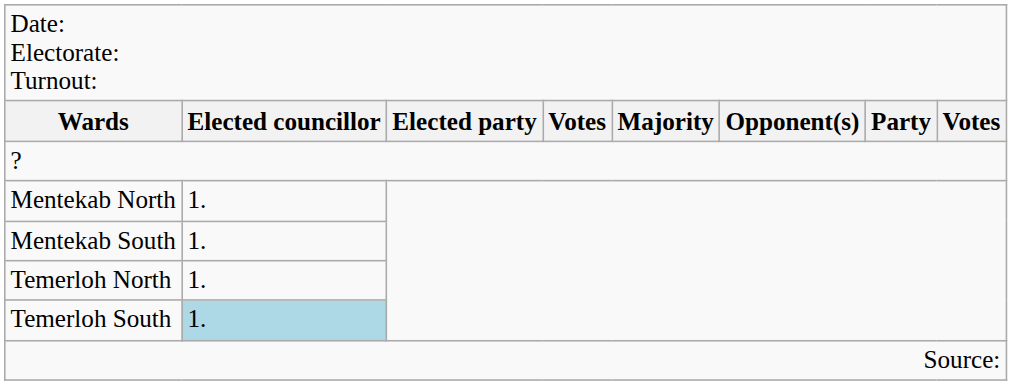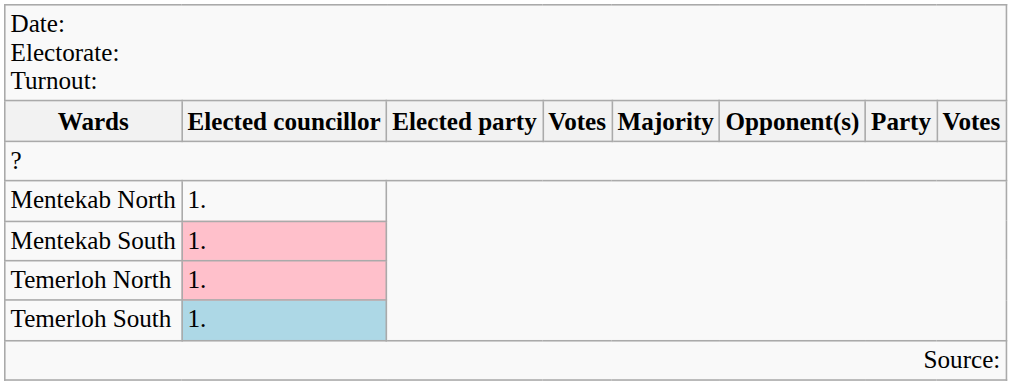(197, 240) no background -> (197, 240) pink background
(197, 280) no background -> (197, 280) pink background
